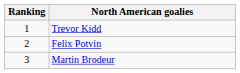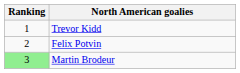(27, 60) no background -> (27, 60) lightgreen background
